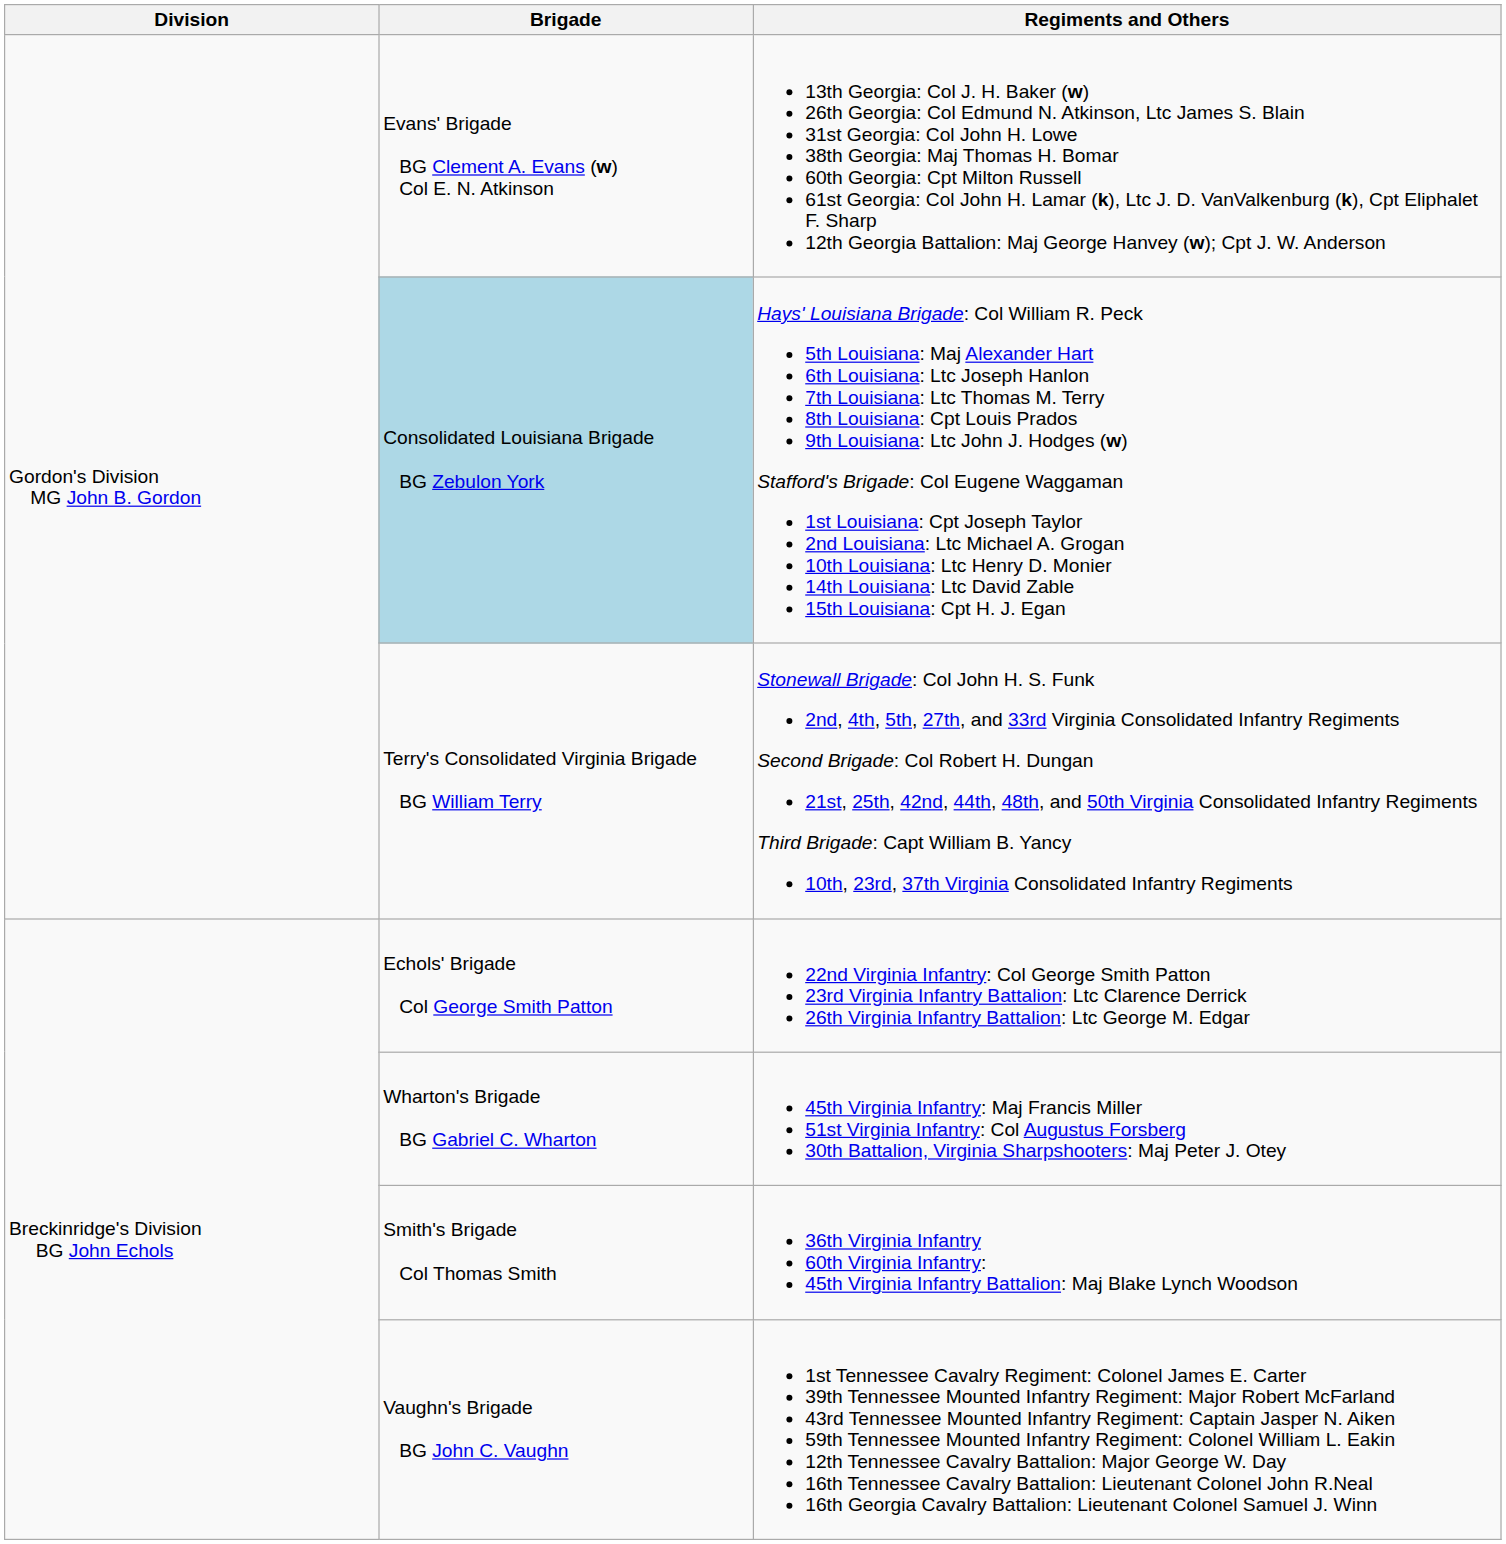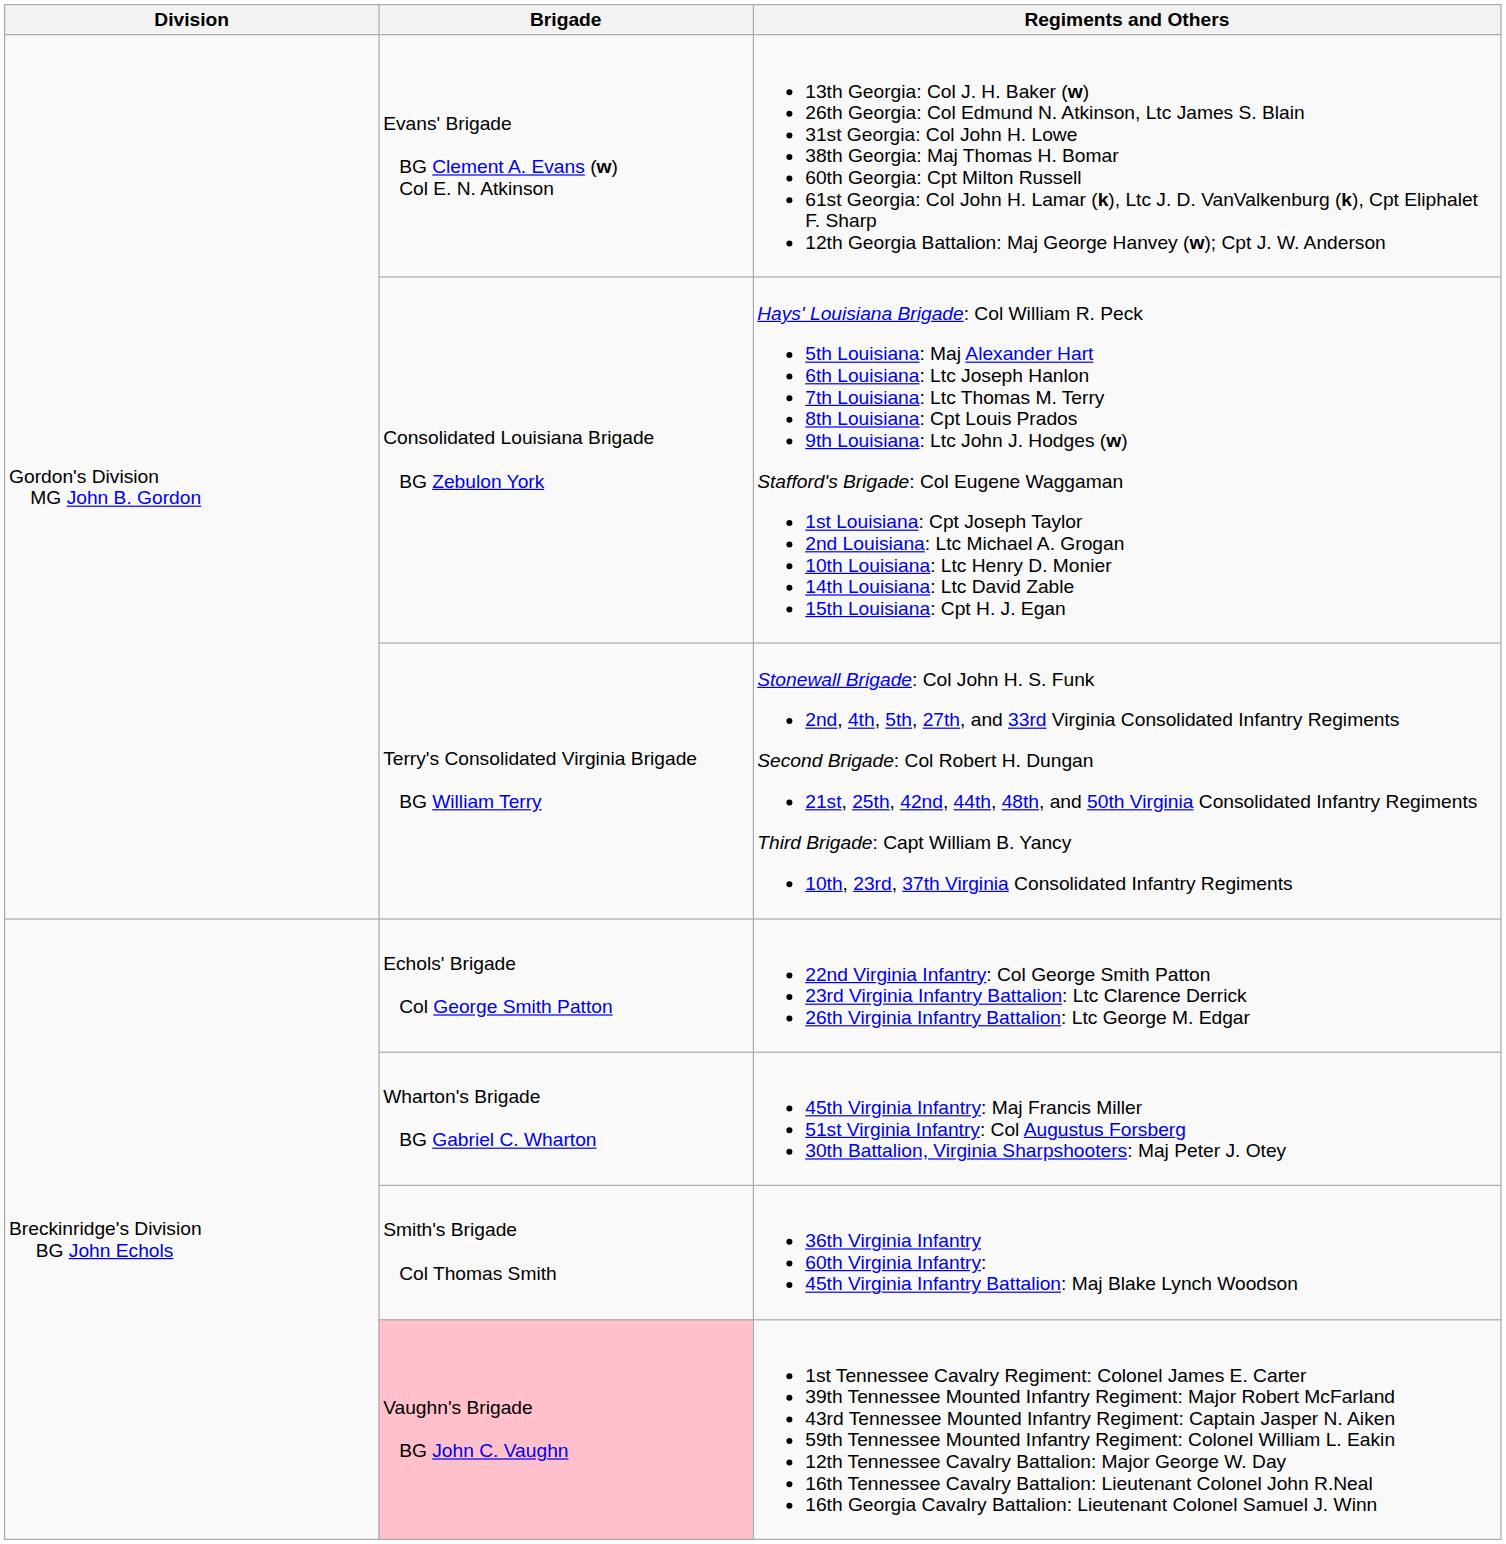(519, 459) lightblue background -> (519, 459) no background
(476, 1429) no background -> (476, 1429) pink background
